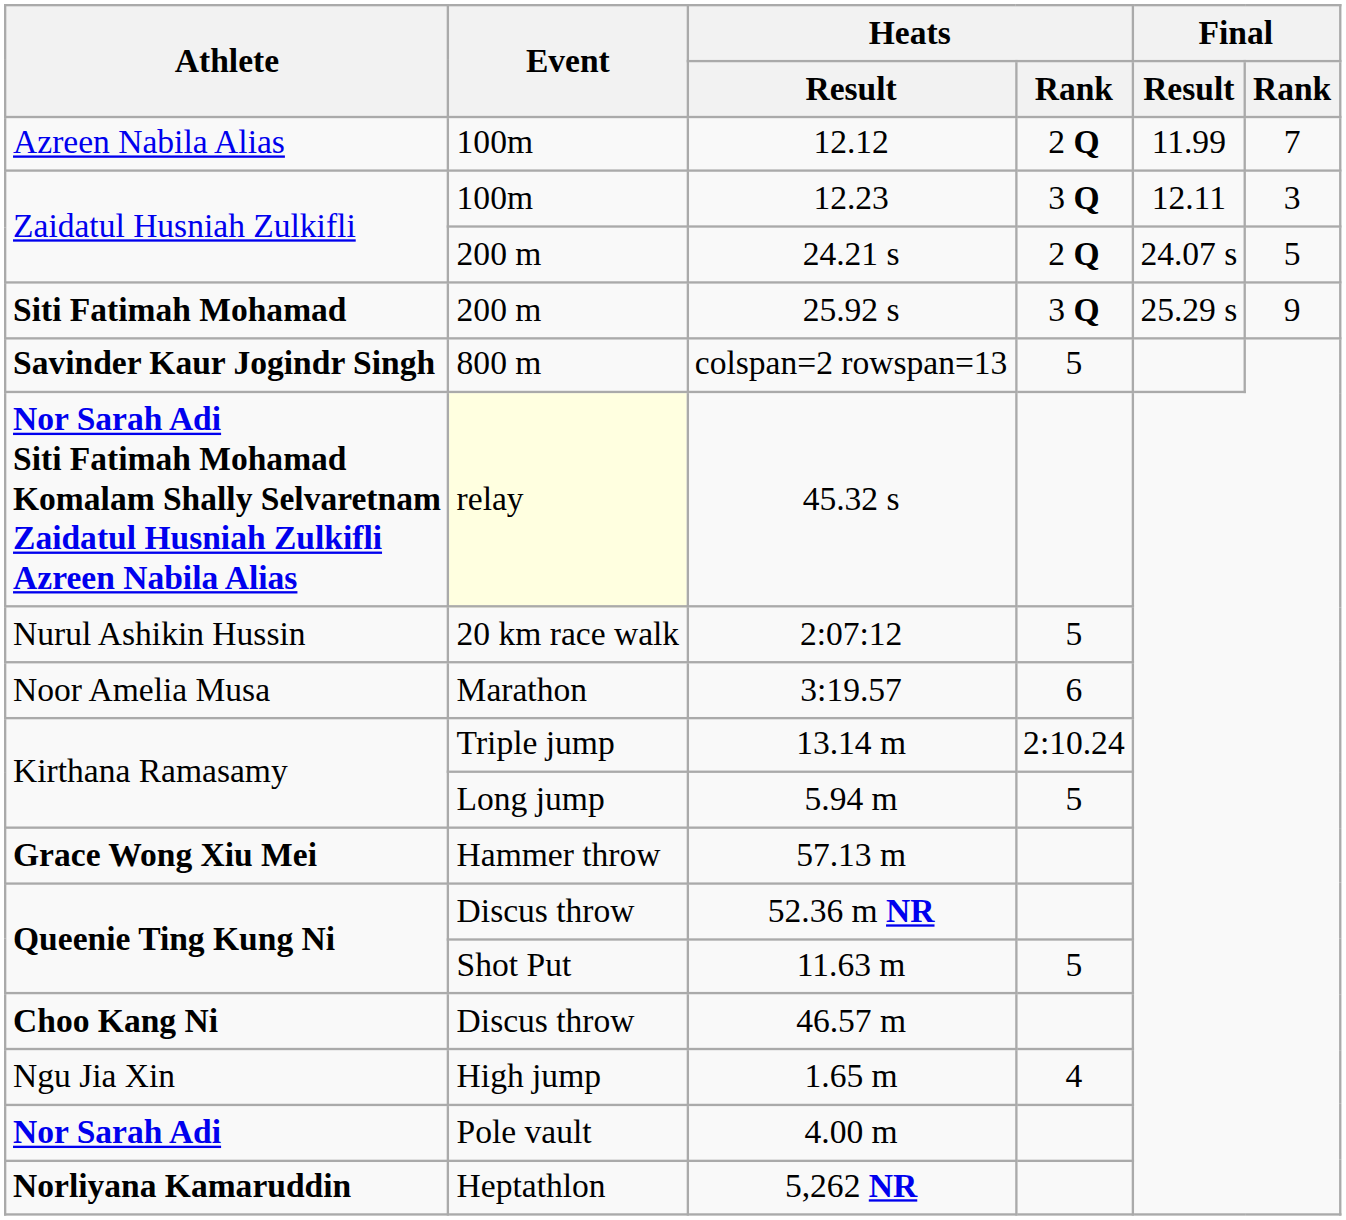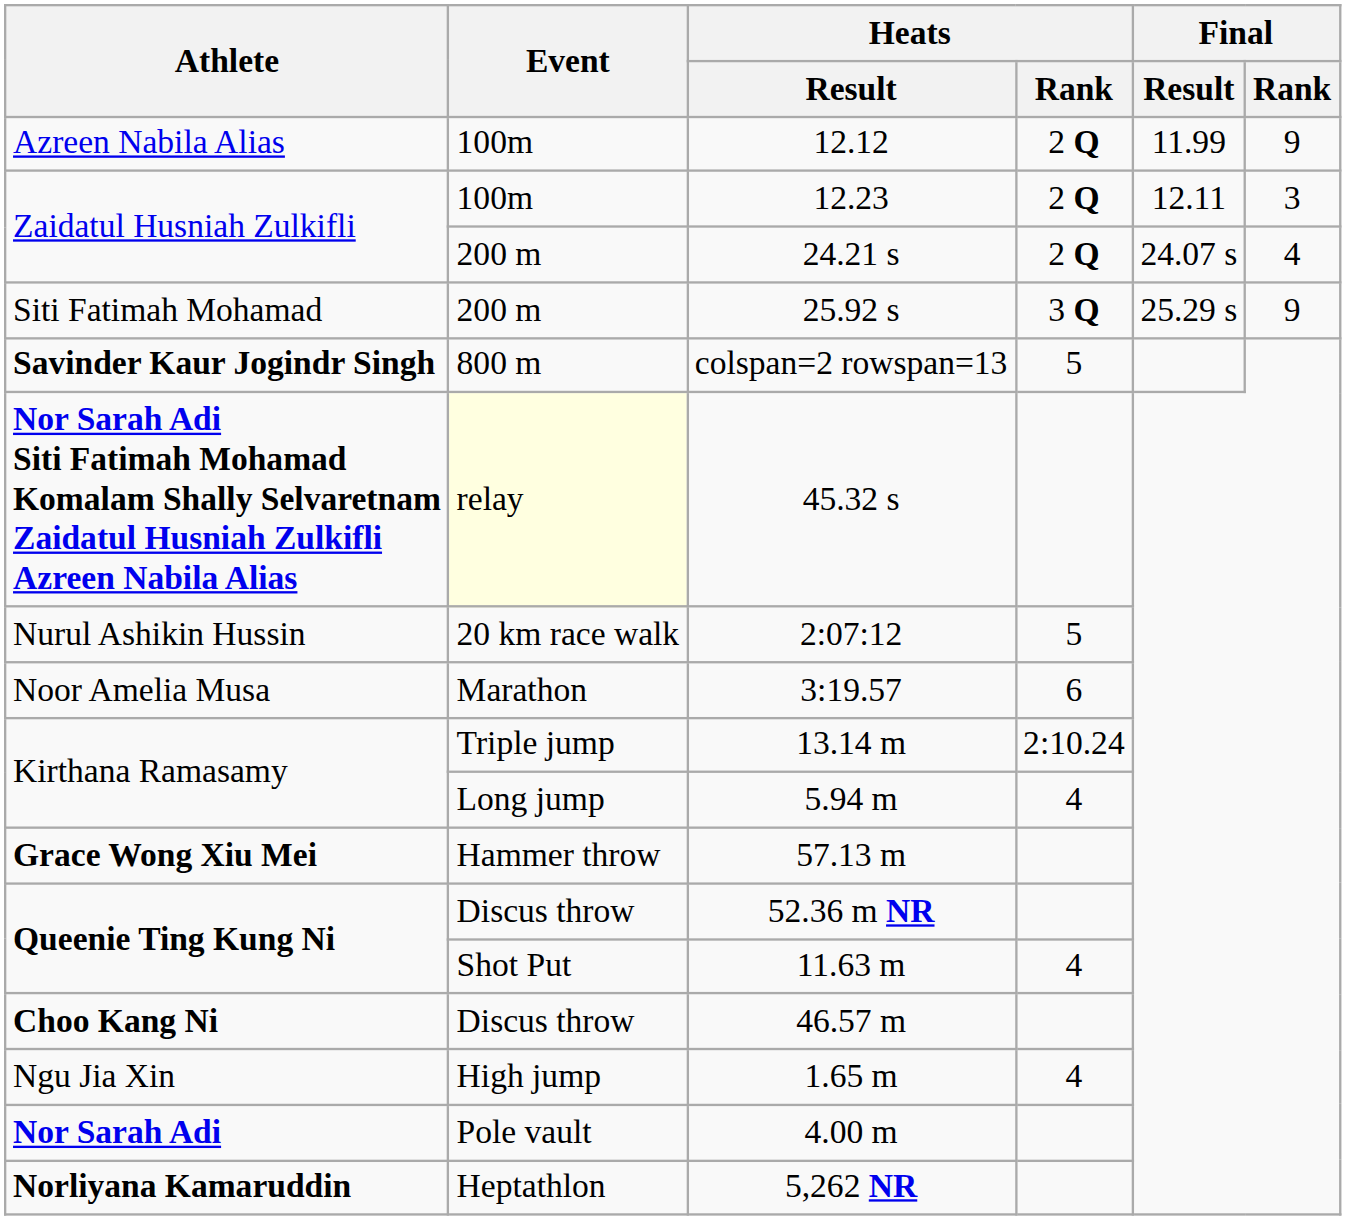(1292, 143) 7 -> (1292, 143) 9
(1074, 198) 3 Q -> (1074, 198) 2 Q
(1292, 253) 5 -> (1292, 253) 4
(180, 309) bold -> (168, 309) normal
(1074, 799) 5 -> (1074, 799) 4
(1074, 965) 5 -> (1074, 965) 4
